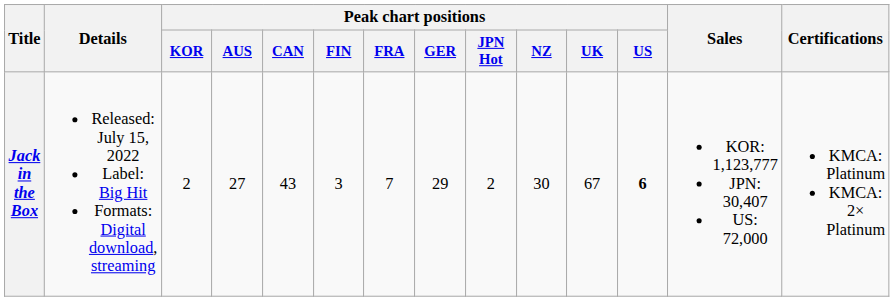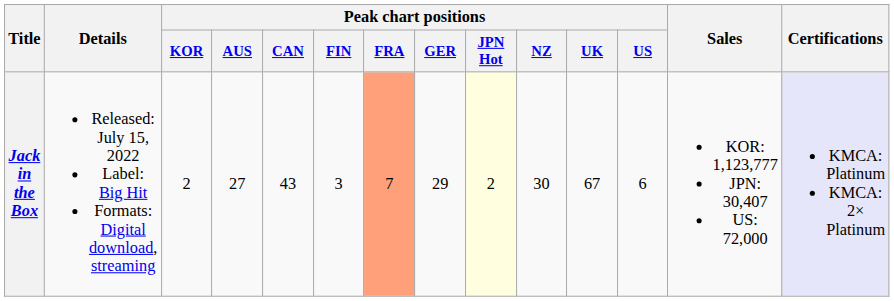(389, 183) no background -> (389, 183) lightsalmon background
(491, 183) no background -> (491, 183) lightyellow background
(643, 183) bold -> (643, 183) normal
(835, 193) no background -> (835, 193) lavender background
